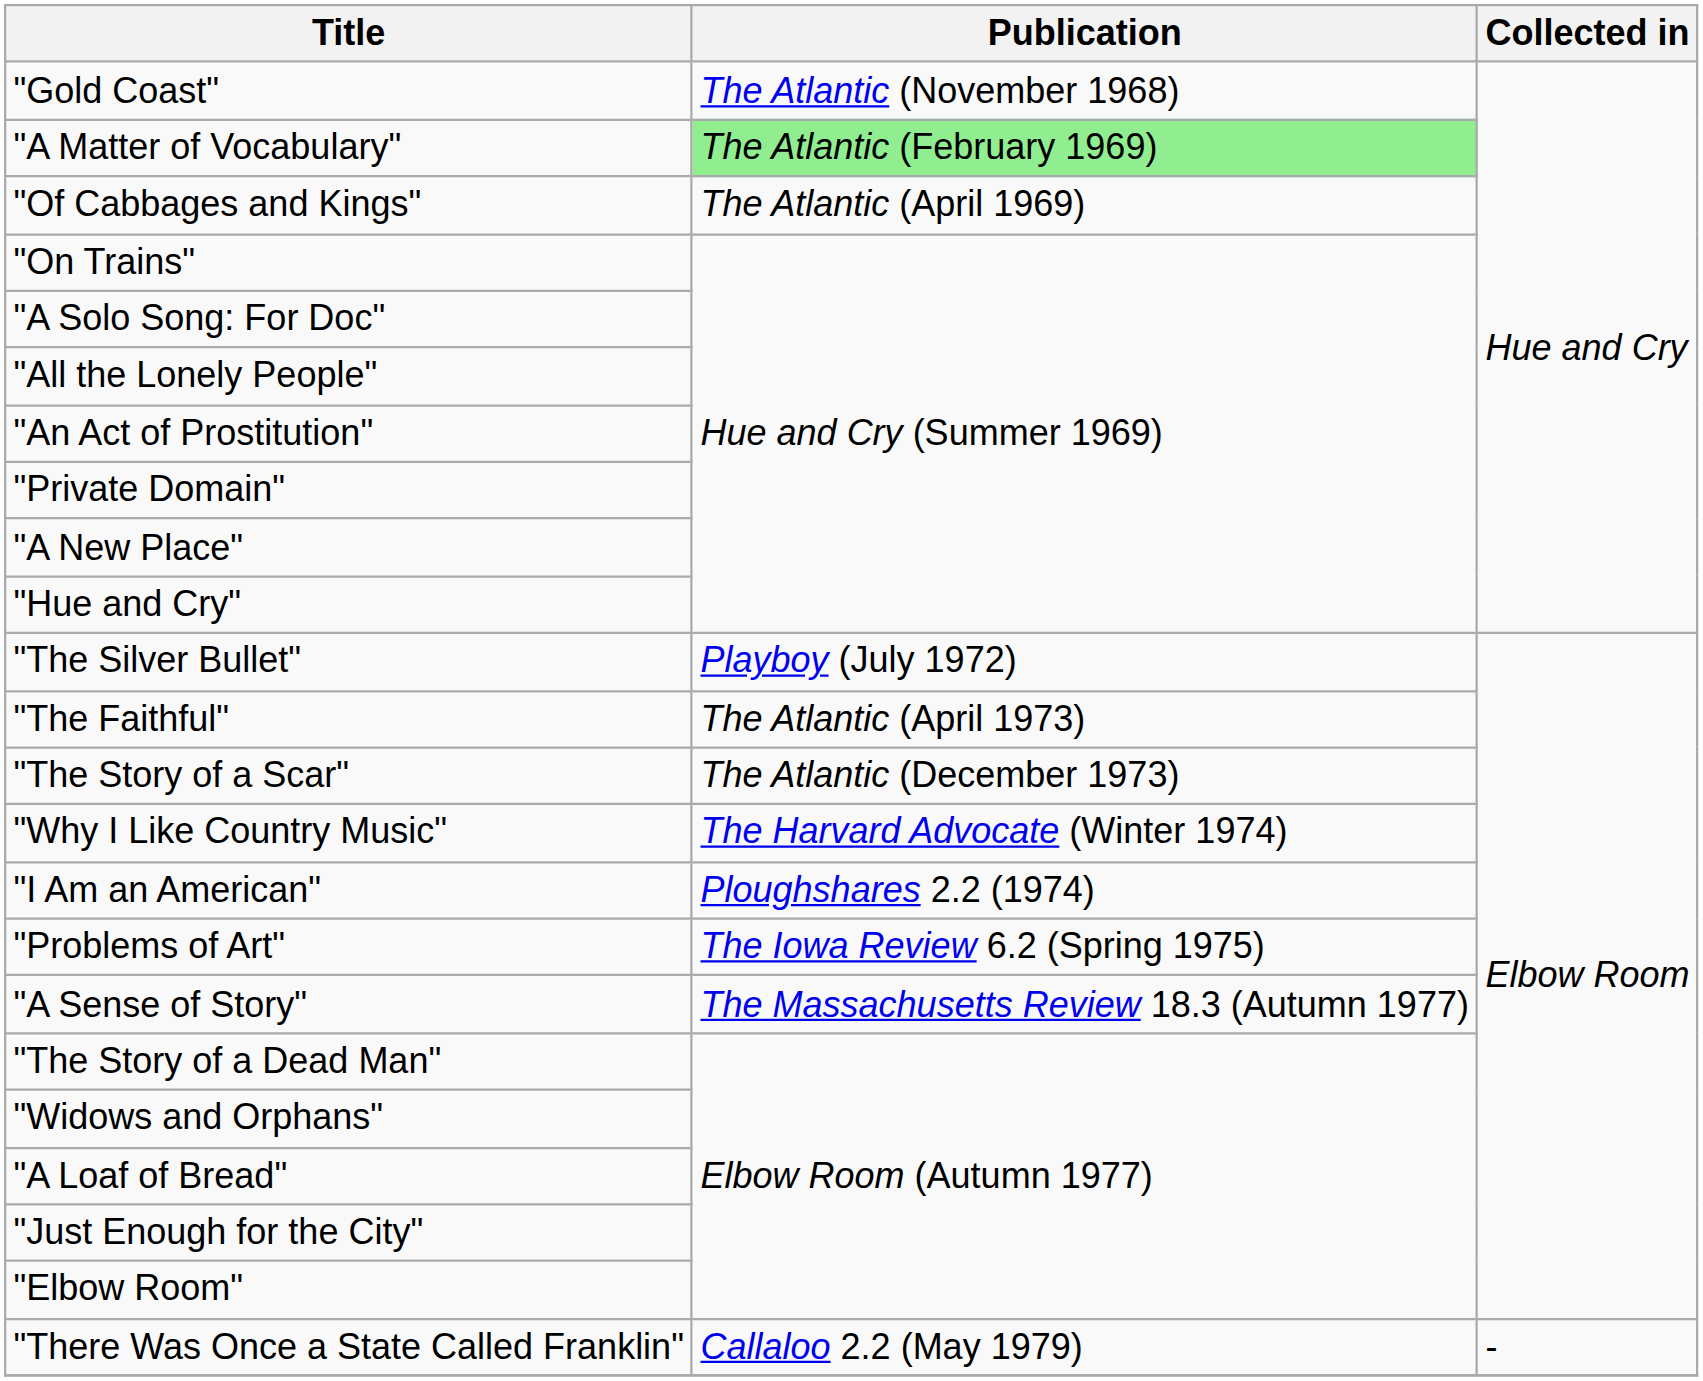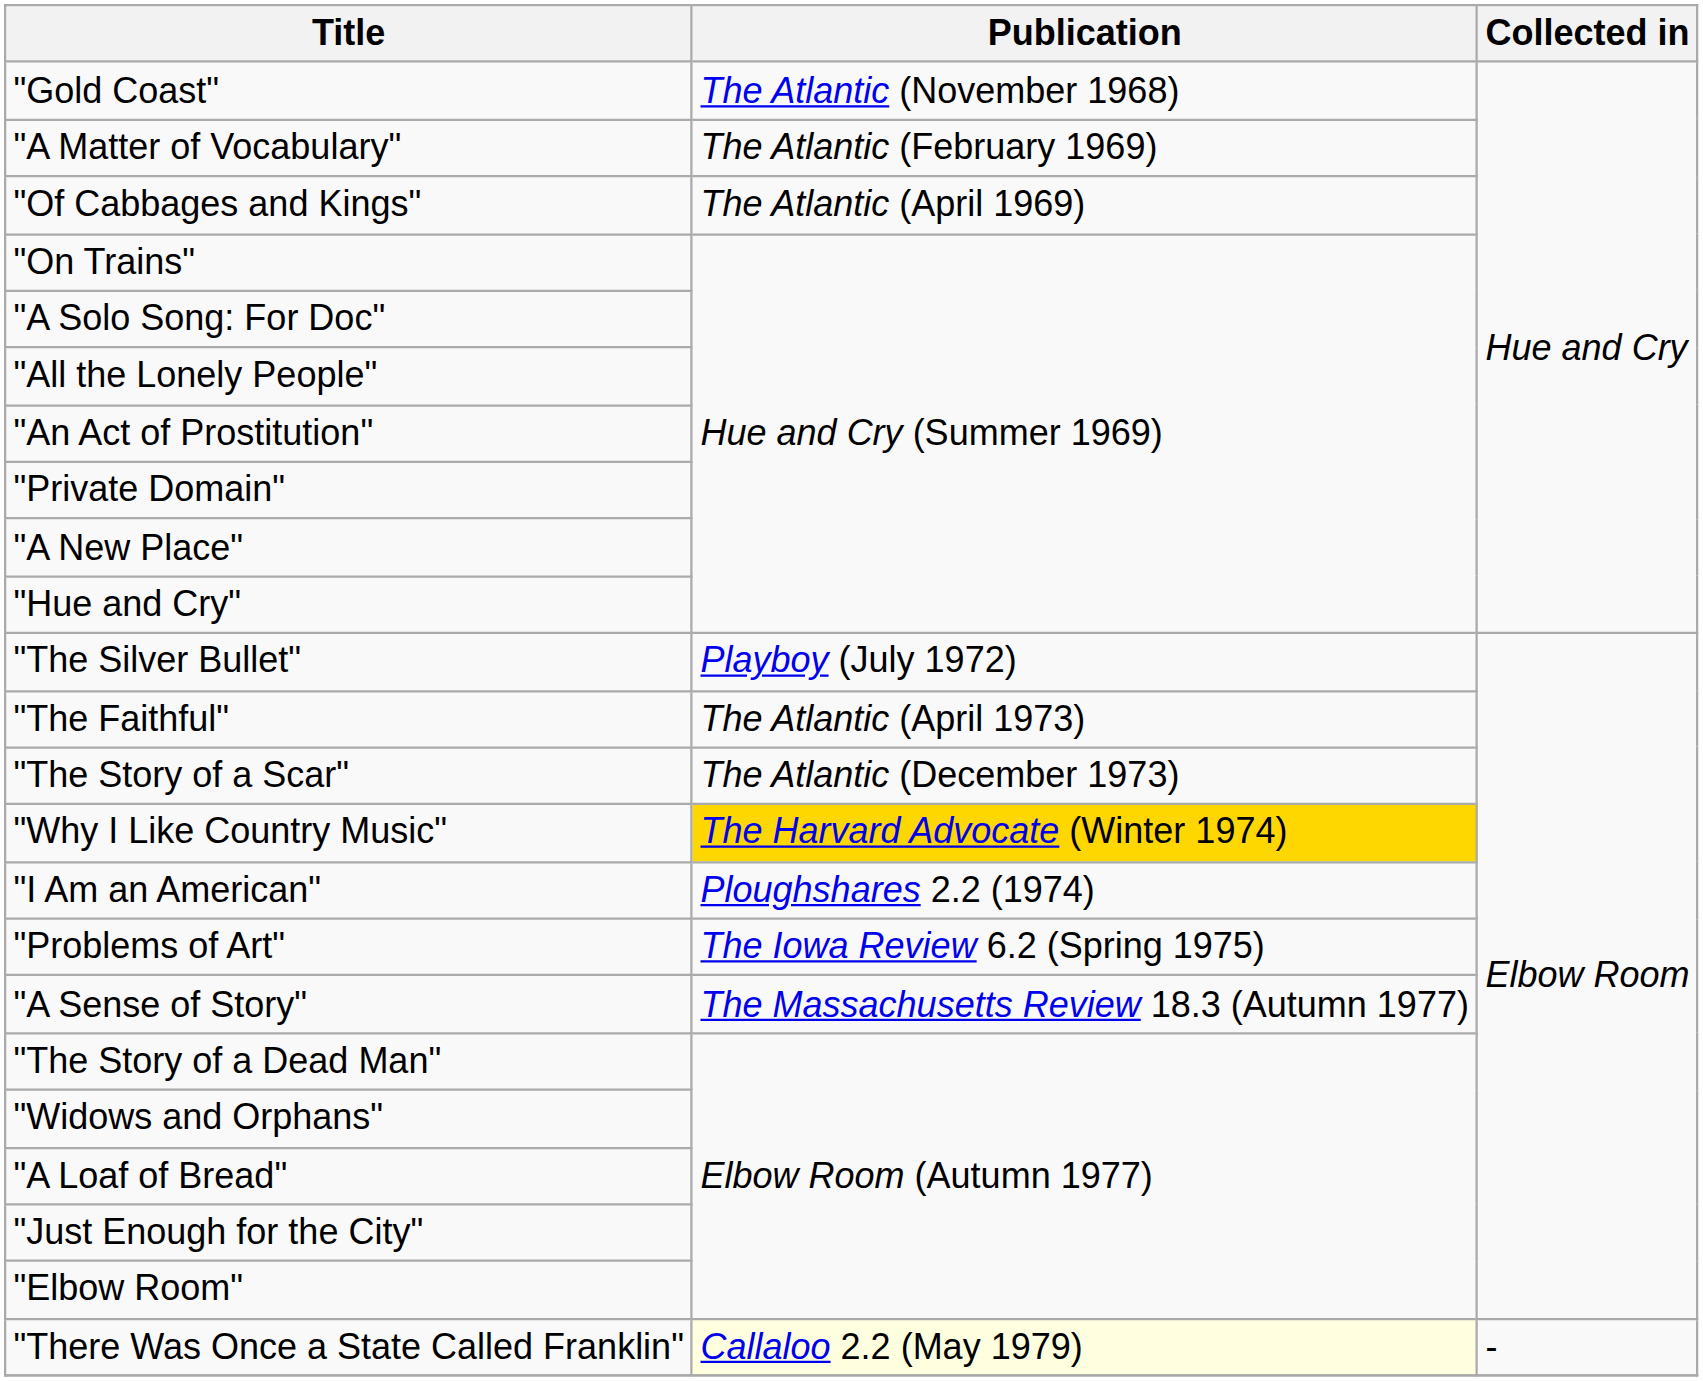(929, 147) lightgreen background -> (929, 147) no background
(994, 832) no background -> (994, 832) gold background
(892, 1346) no background -> (892, 1346) lightyellow background
